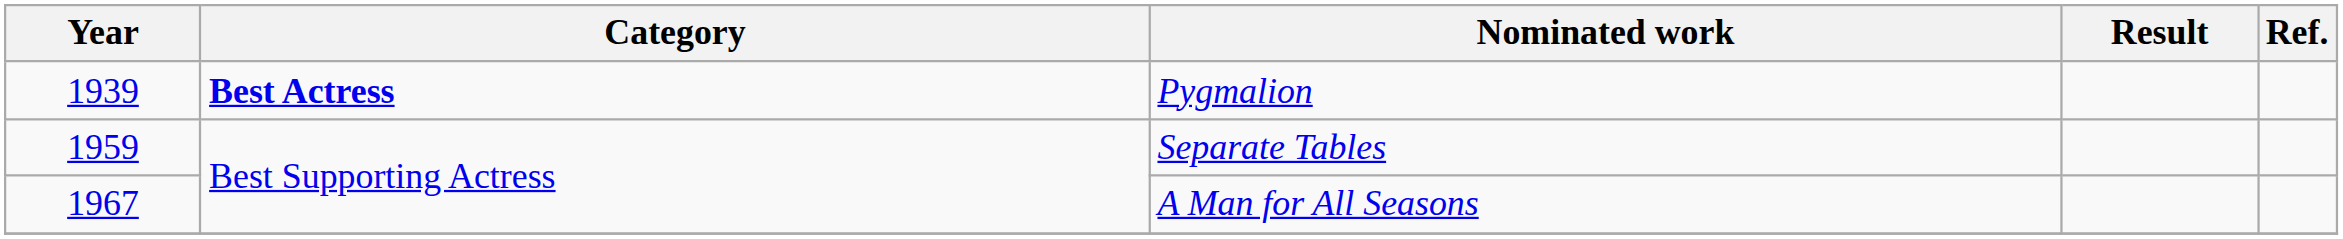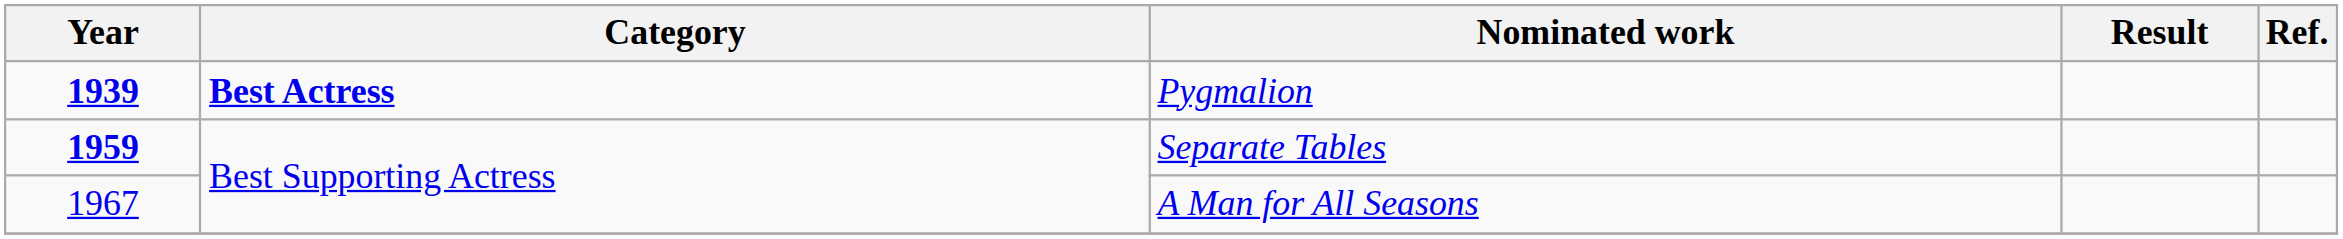(103, 89) normal -> (103, 89) bold
(103, 146) normal -> (103, 146) bold
